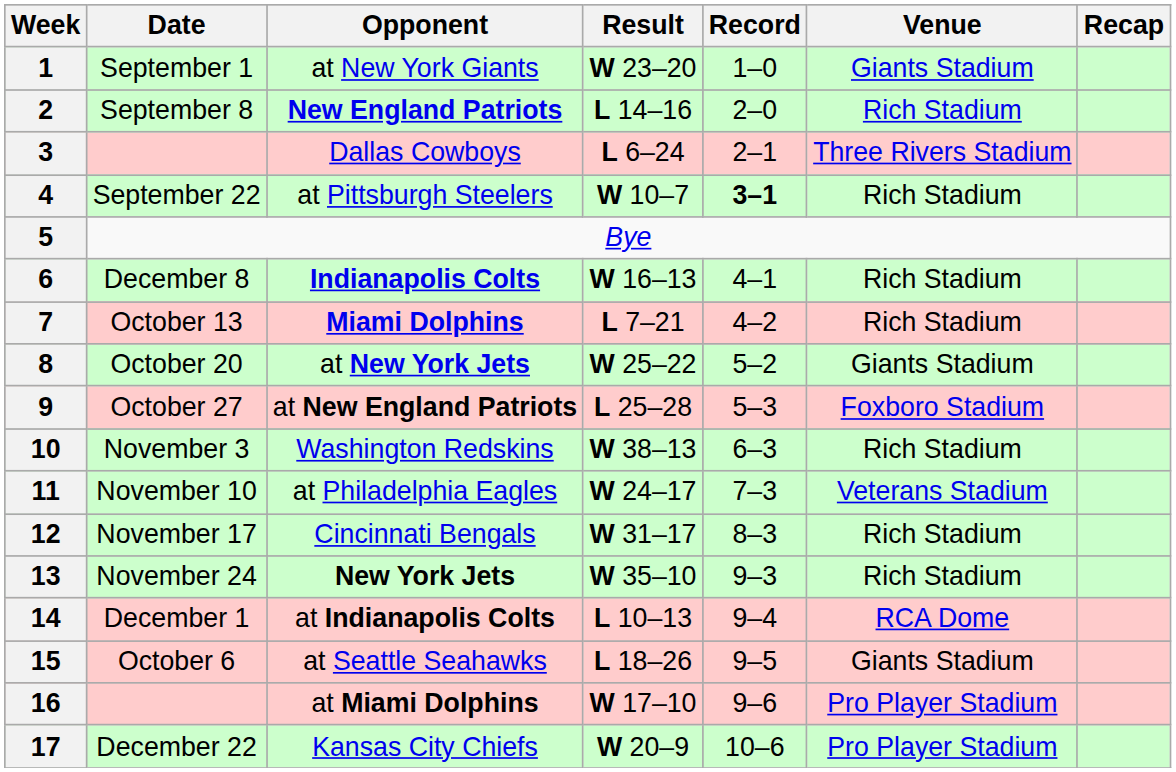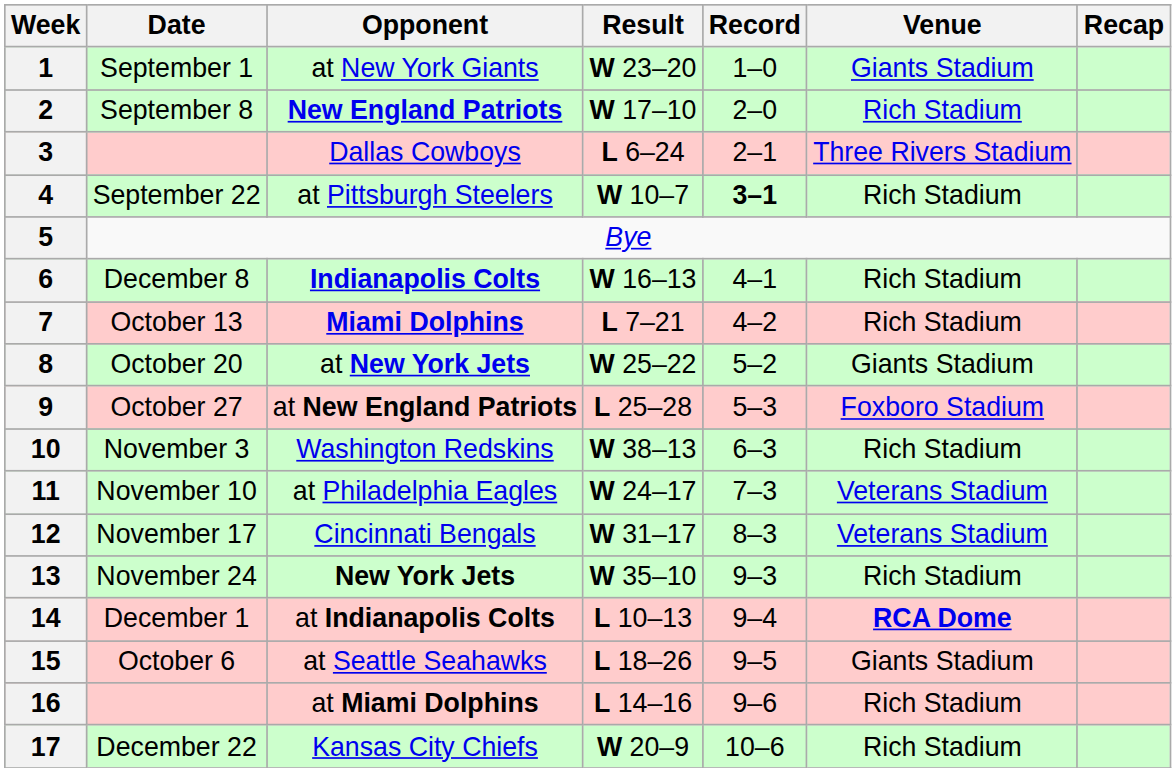(643, 110) L 14–16 -> (643, 110) W 17–10
(942, 534) Rich Stadium -> (942, 534) Veterans Stadium
(942, 618) normal -> (942, 618) bold
(643, 703) W 17–10 -> (643, 703) L 14–16
(942, 703) Pro Player Stadium -> (942, 703) Rich Stadium
(942, 746) Pro Player Stadium -> (942, 746) Rich Stadium
